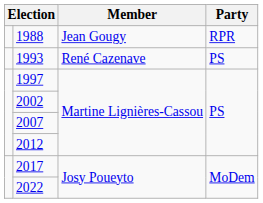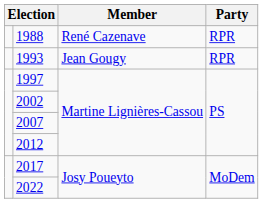(94, 36) Jean Gougy -> (104, 36) René Cazenave
(104, 58) René Cazenave -> (94, 58) Jean Gougy
(217, 58) PS -> (222, 58) RPR
